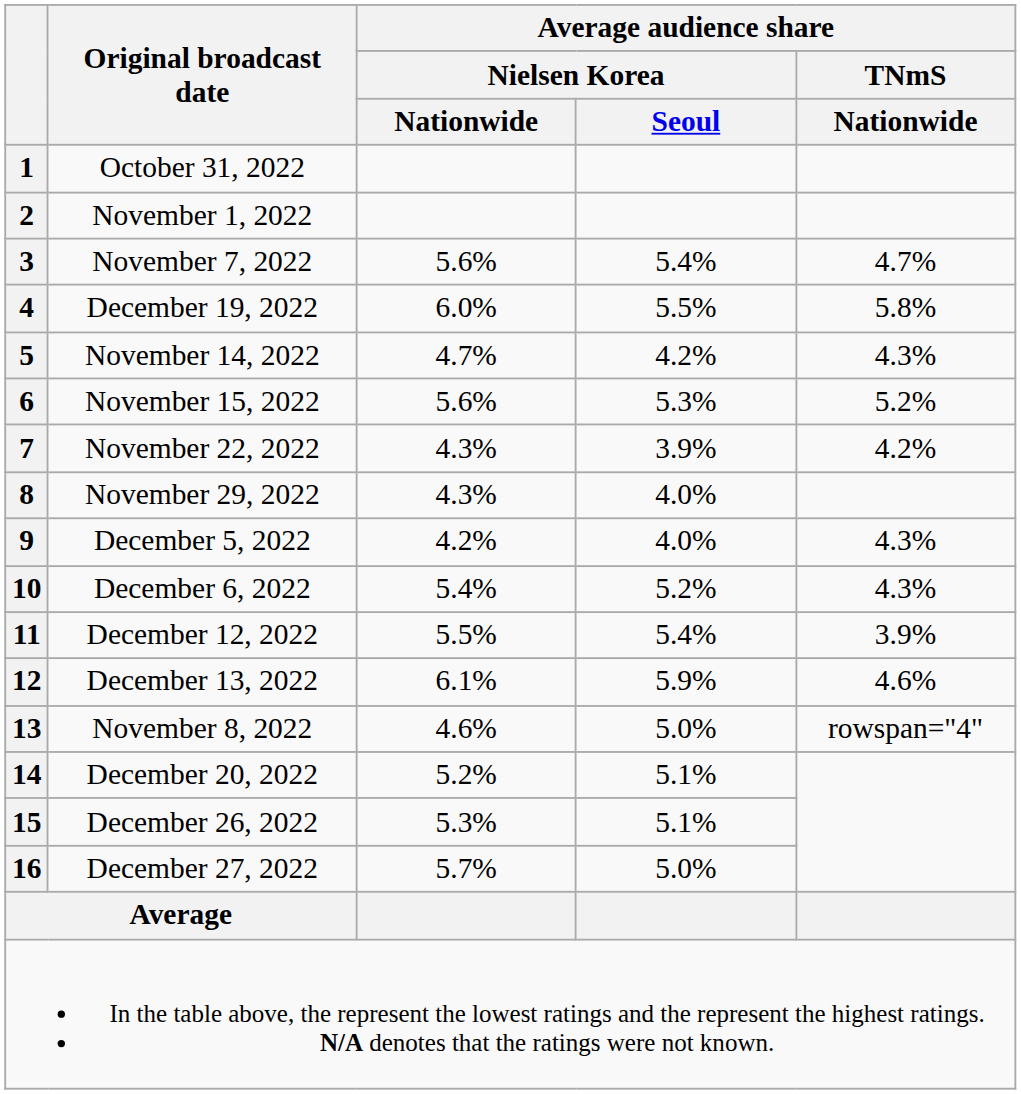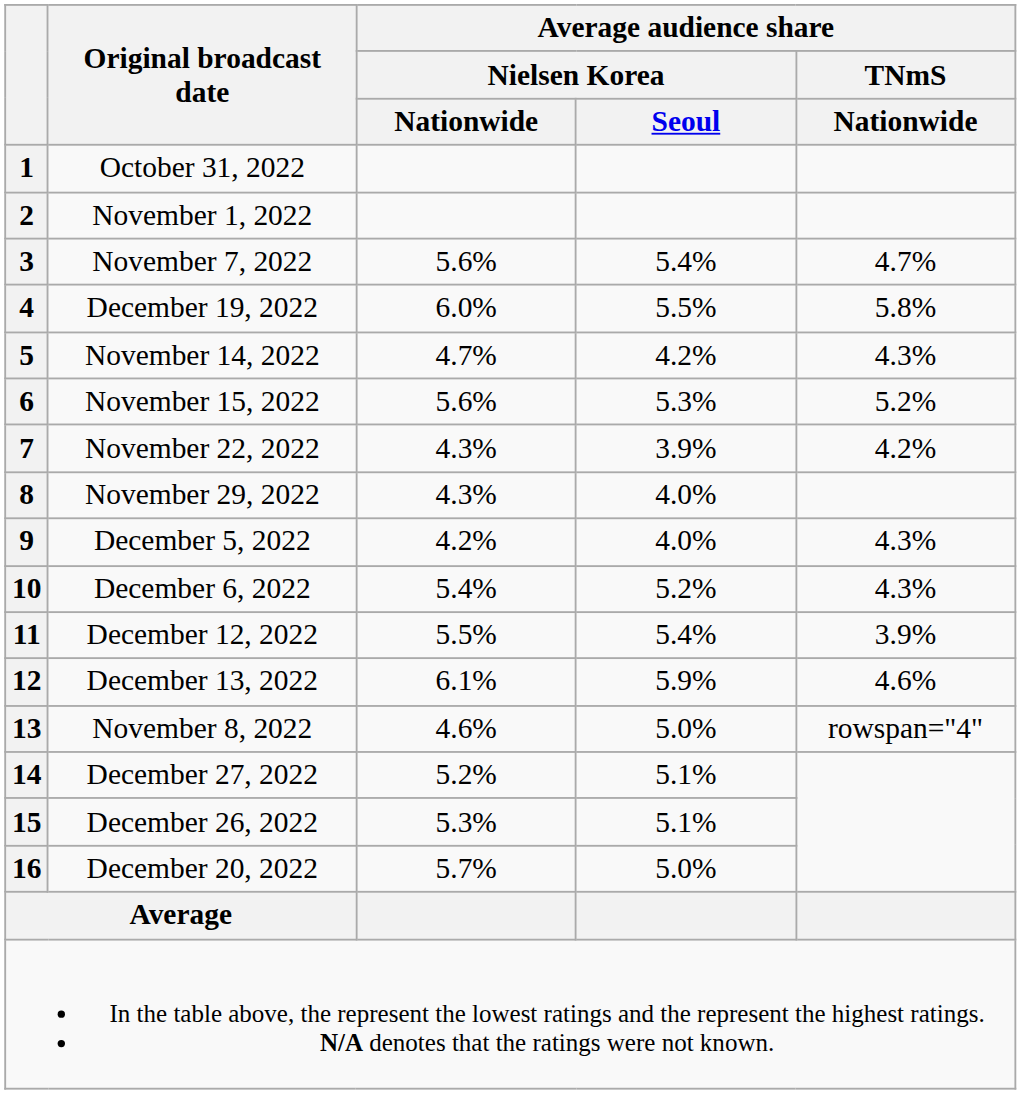(202, 774) December 20, 2022 -> (202, 774) December 27, 2022
(202, 868) December 27, 2022 -> (202, 868) December 20, 2022
